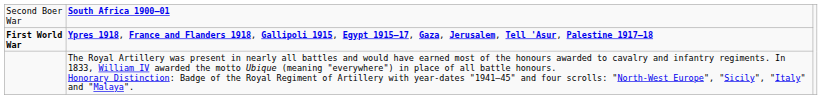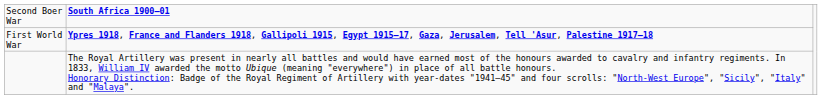(34, 40) bold -> (34, 40) normal
